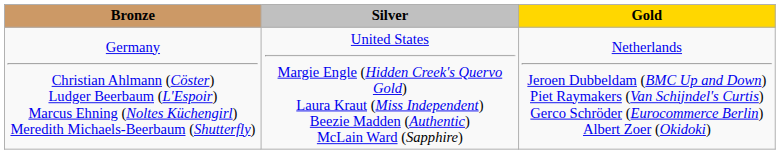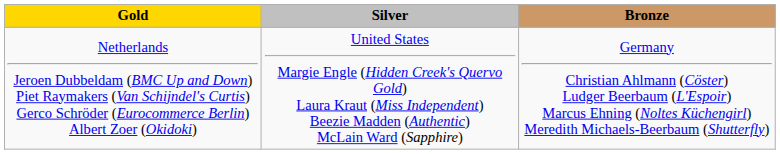columns swapped: (647, 16) <-> (133, 16)
